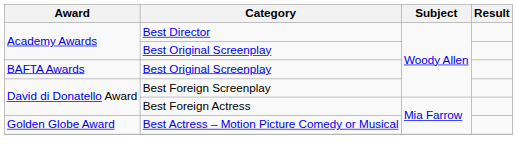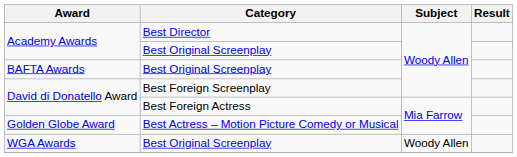+ row: (41, 143)
